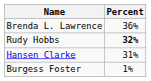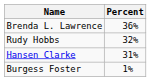(122, 40) bold -> (122, 40) normal
